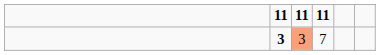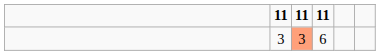(281, 38) bold -> (281, 38) normal
(323, 38) 7 -> (323, 38) 6
